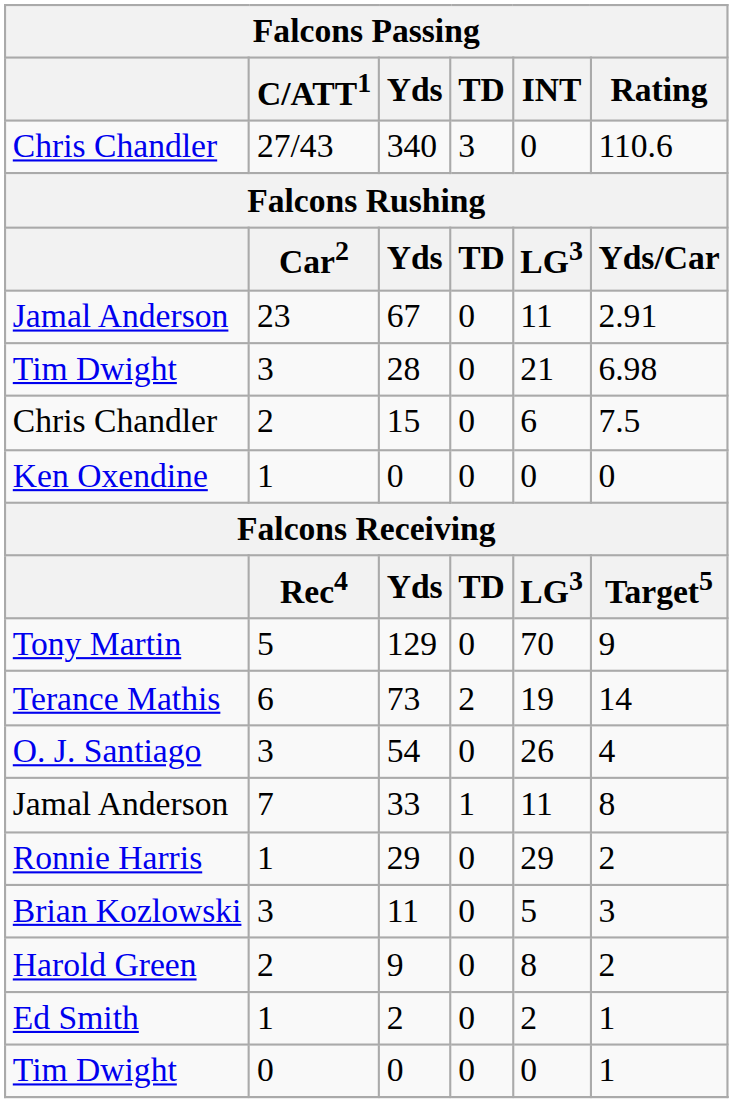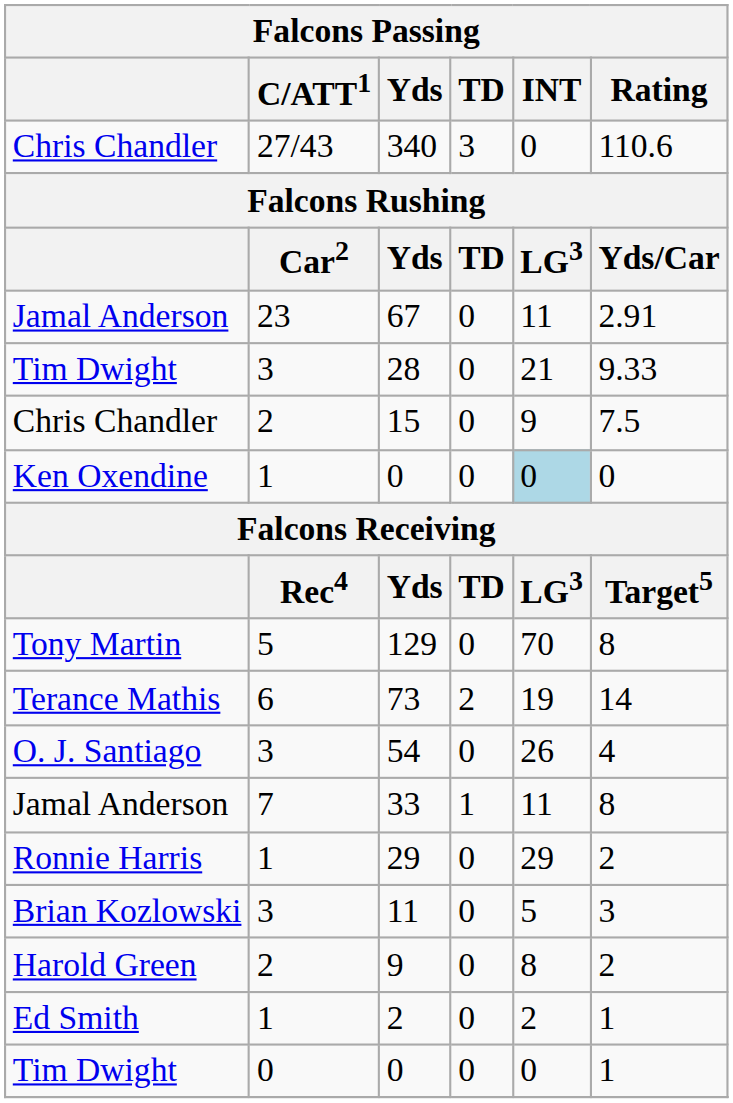(628, 369) 6.98 -> (628, 369) 9.33
(529, 422) 6 -> (529, 422) 9
(529, 475) no background -> (529, 475) lightblue background
(607, 644) 9 -> (607, 644) 8
